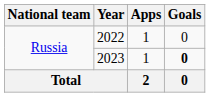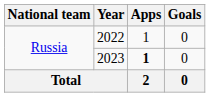(146, 59) normal -> (146, 59) bold
(185, 59) bold -> (185, 59) normal
